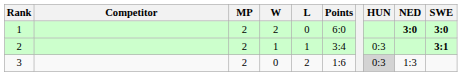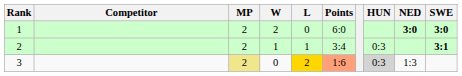(244, 63) no background -> (244, 63) khaki background
(307, 63) no background -> (307, 63) gold background
(339, 63) no background -> (339, 63) lightsalmon background
